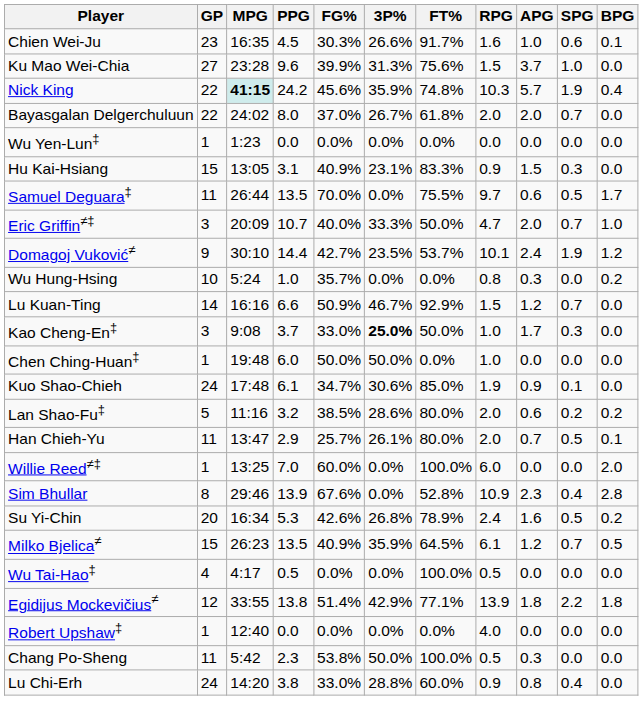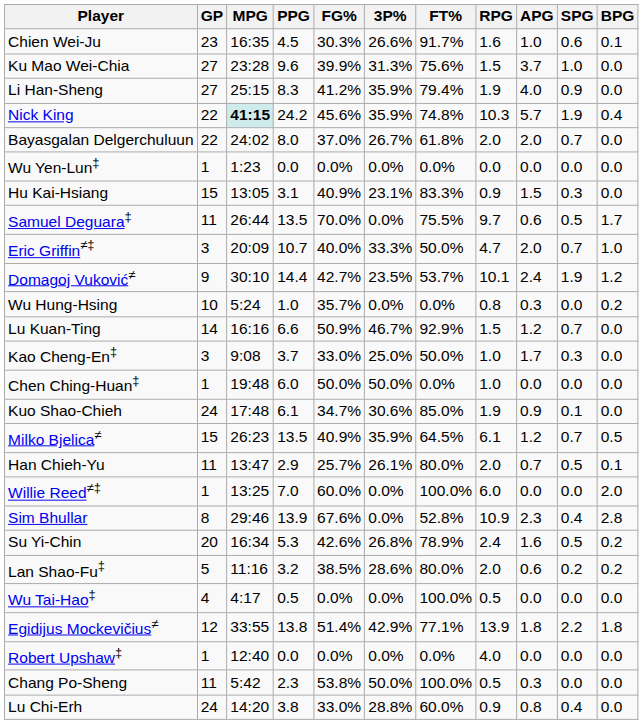+ row: (56, 90)
(390, 331) bold -> (390, 355) normal
rows swapped: (57, 413) <-> (55, 544)
